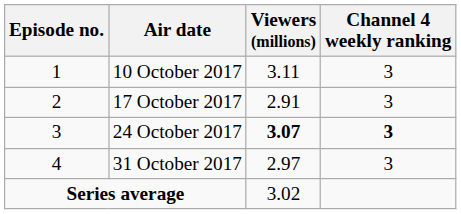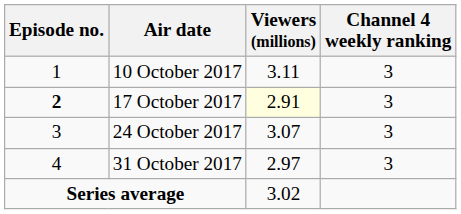(57, 102) normal -> (57, 102) bold
(283, 102) no background -> (283, 102) lightyellow background
(283, 132) bold -> (283, 132) normal
(388, 132) bold -> (388, 132) normal
